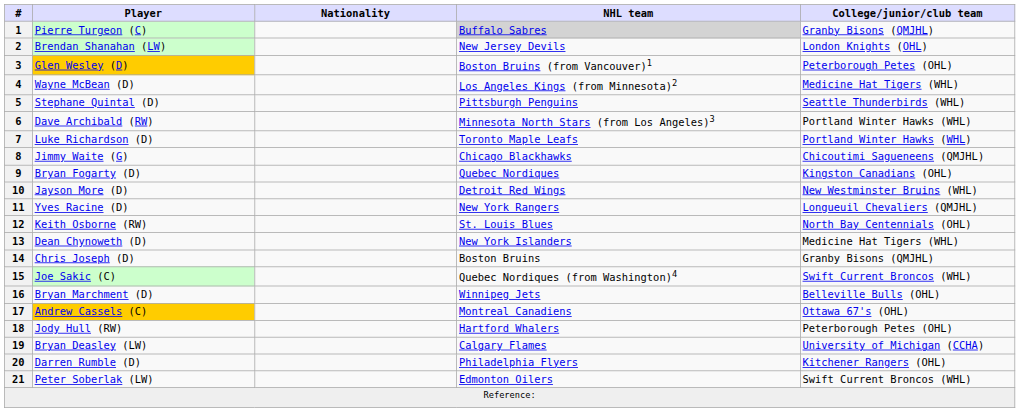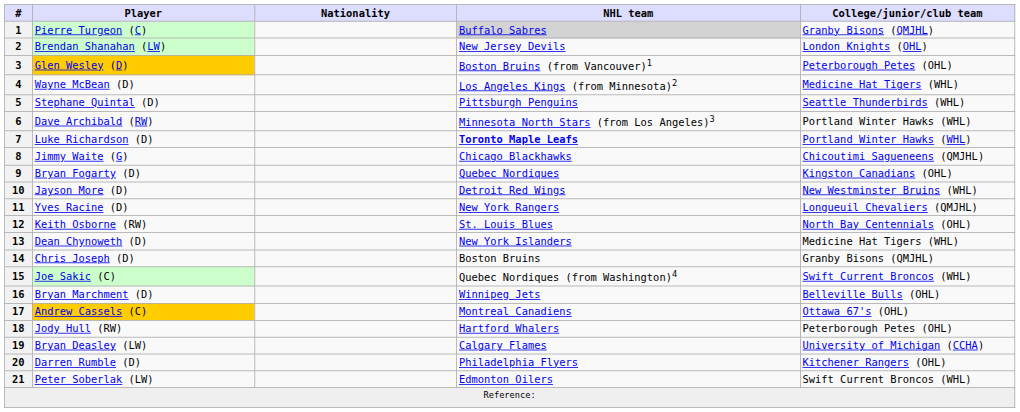(518, 140) normal -> (518, 140) bold
